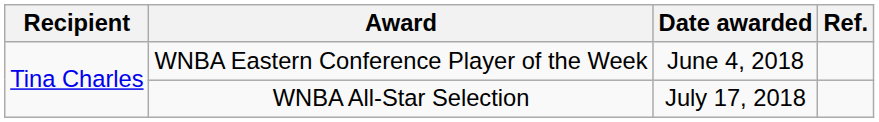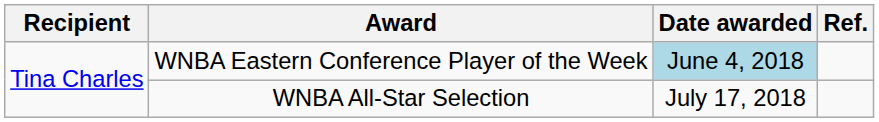(736, 60) no background -> (736, 60) lightblue background
